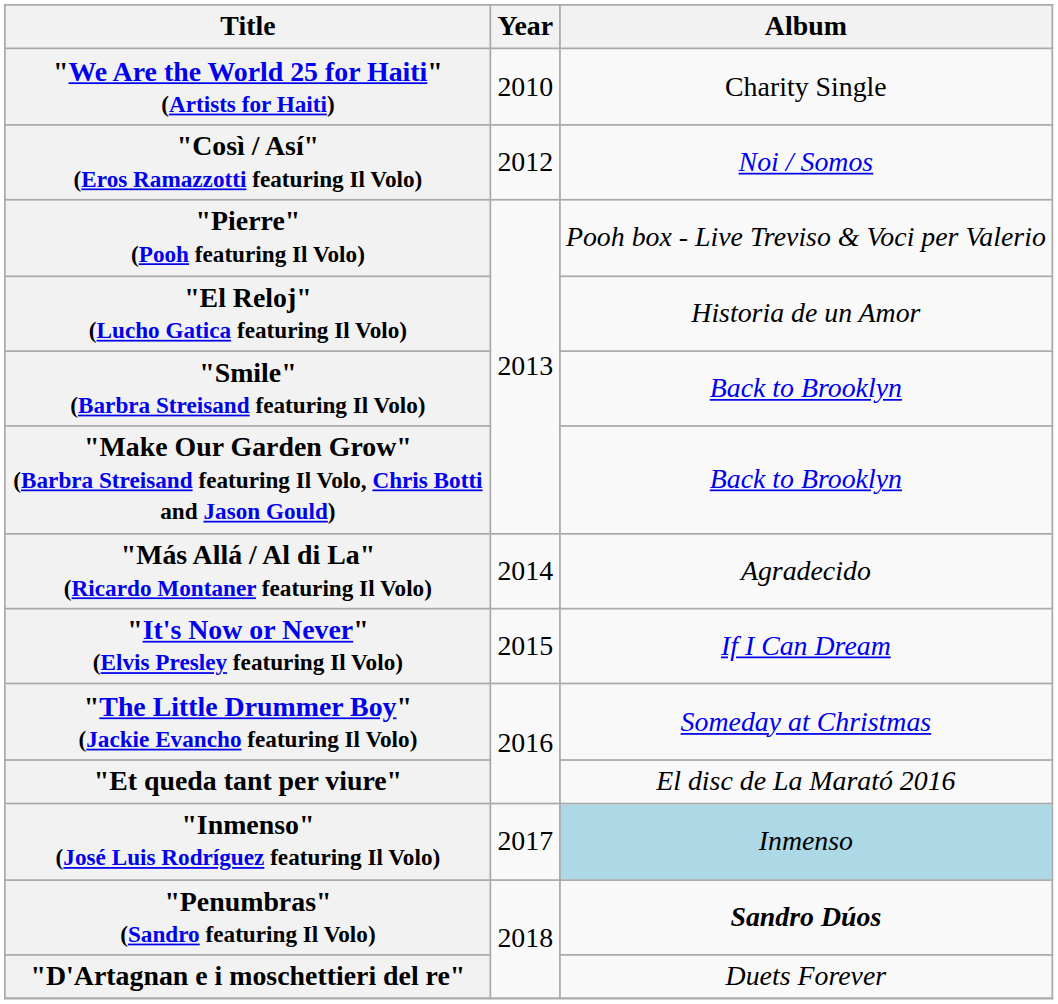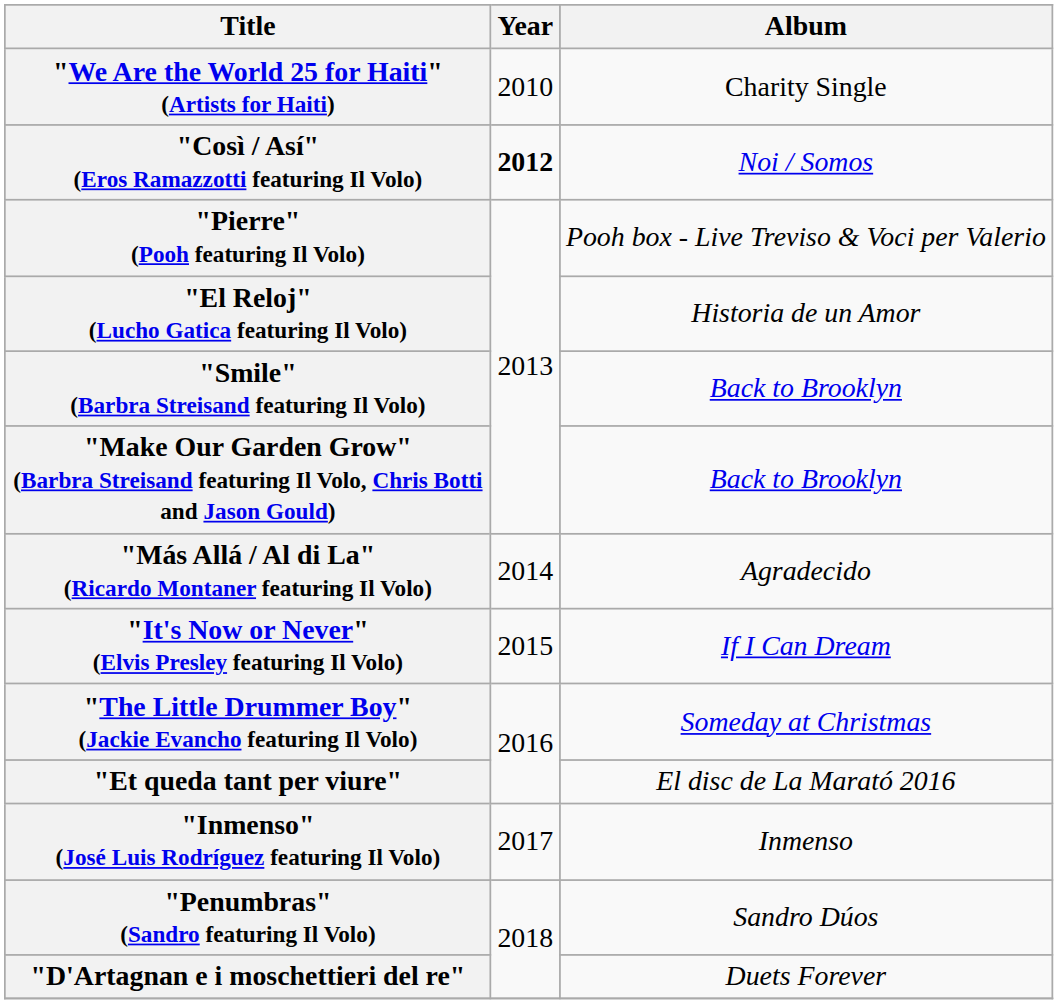(525, 161) normal -> (525, 161) bold
(806, 841) lightblue background -> (806, 841) no background
(806, 916) bold -> (806, 916) normal
